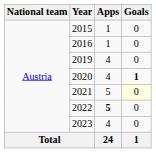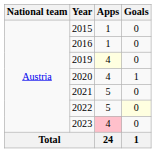(108, 60) no background -> (108, 60) lightyellow background
(136, 76) bold -> (136, 76) normal
(136, 92) lightyellow background -> (136, 92) no background
(108, 108) bold -> (108, 108) normal
(136, 108) no background -> (136, 108) lightyellow background
(108, 124) no background -> (108, 124) pink background
